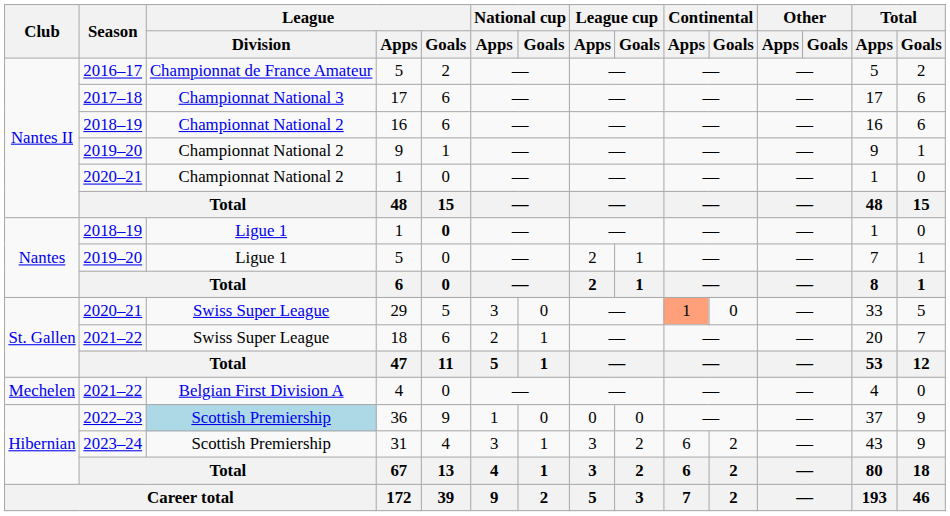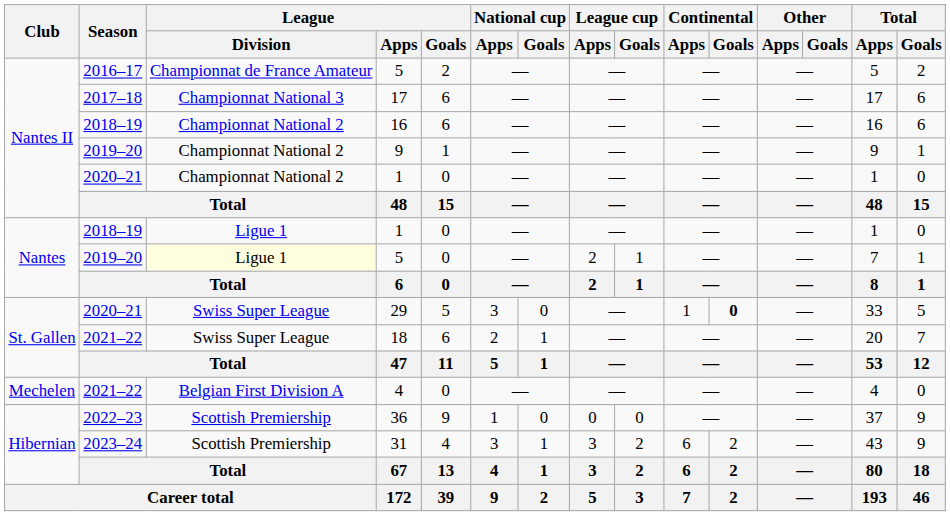(446, 230) bold -> (446, 230) normal
(261, 257) no background -> (261, 257) lightyellow background
(686, 310) lightsalmon background -> (686, 310) no background
(733, 310) normal -> (733, 310) bold
(261, 417) lightblue background -> (261, 417) no background
